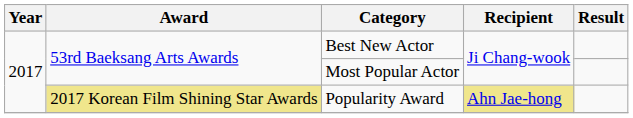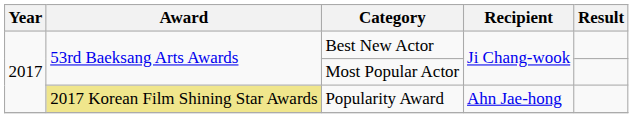(514, 98) khaki background -> (514, 98) no background
